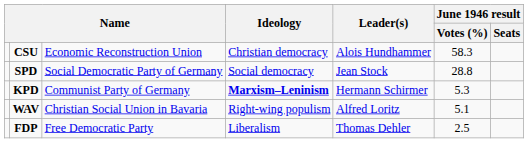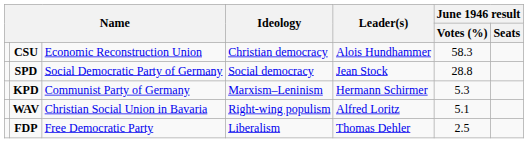(278, 90) bold -> (275, 90) normal
